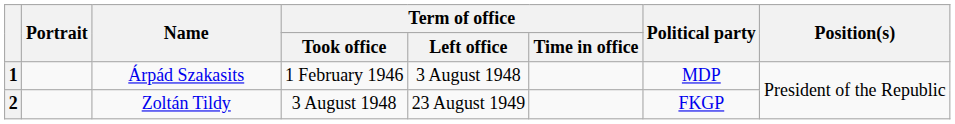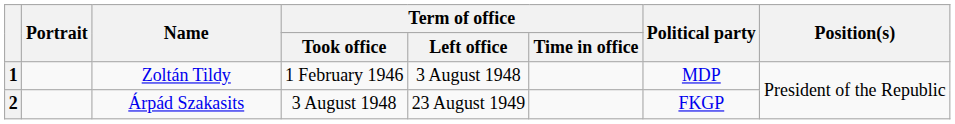(186, 75) Árpád Szakasits -> (186, 75) Zoltán Tildy
(186, 103) Zoltán Tildy -> (186, 103) Árpád Szakasits
